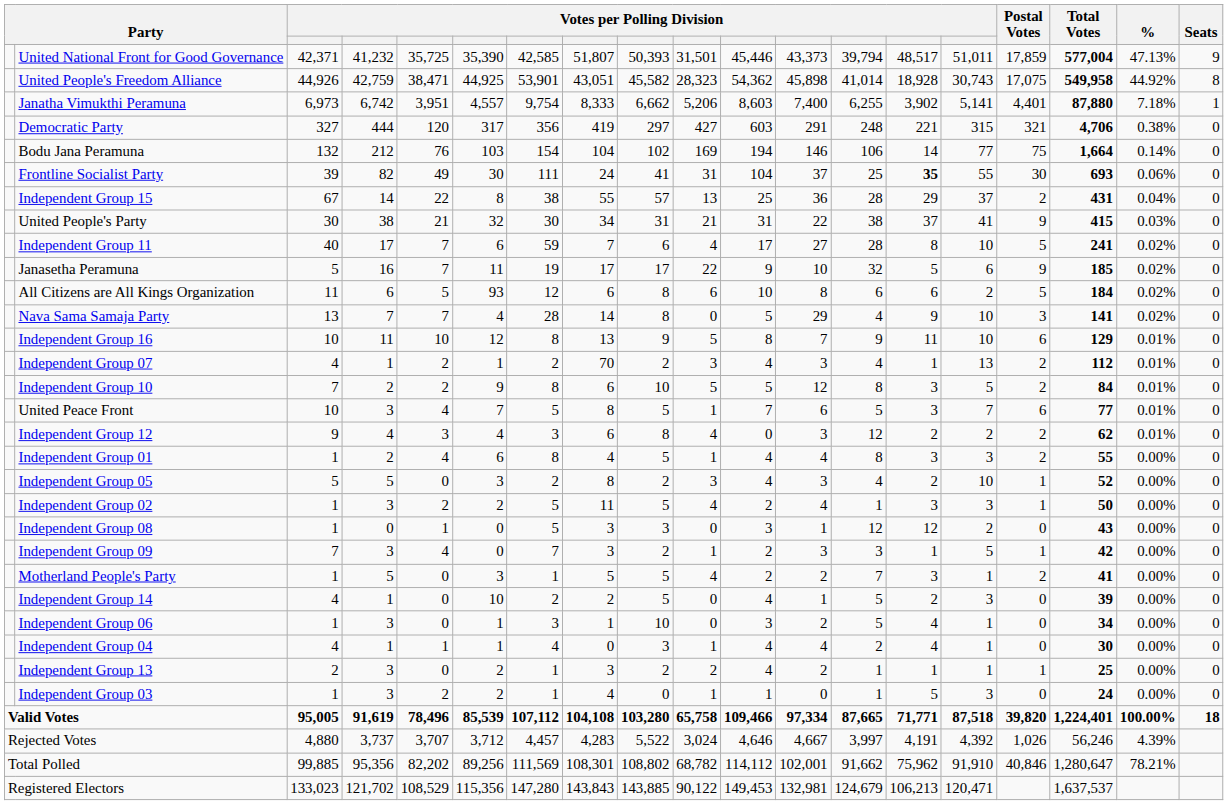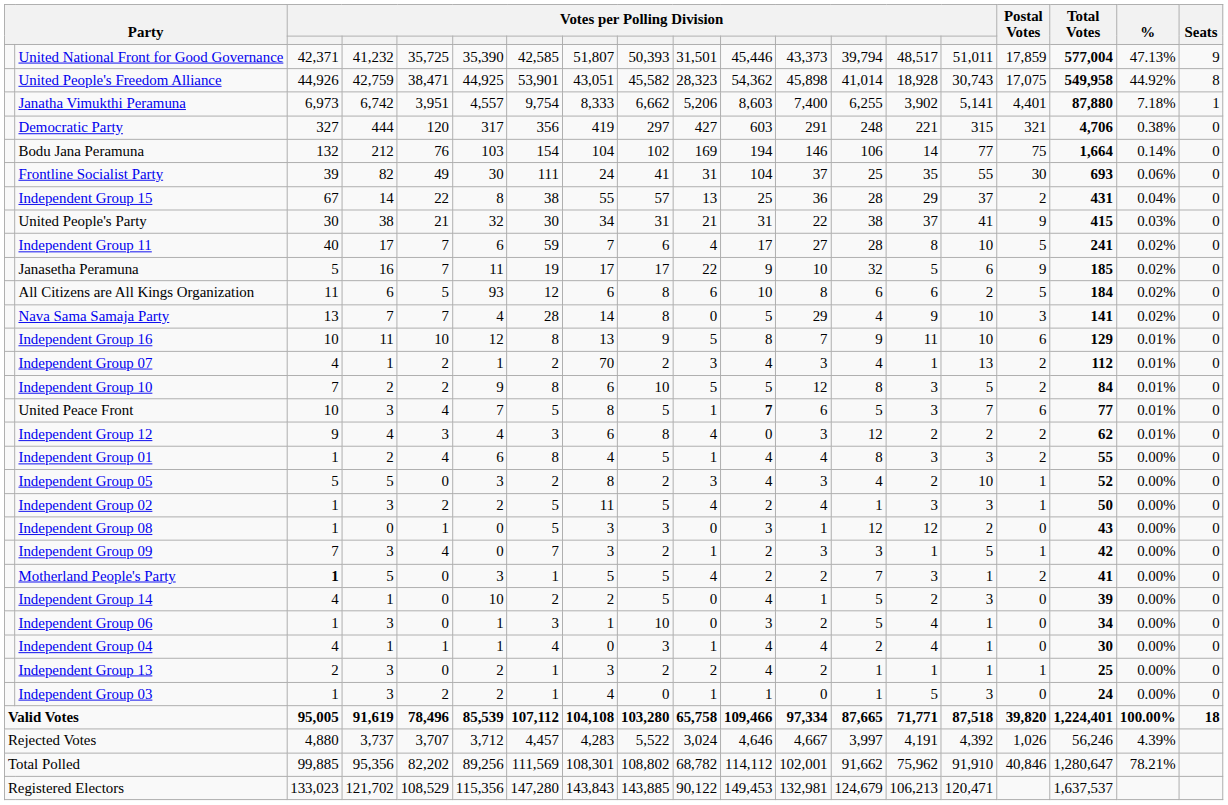(931, 174) bold -> (931, 174) normal
(769, 410) normal -> (769, 410) bold
(335, 575) normal -> (335, 575) bold
